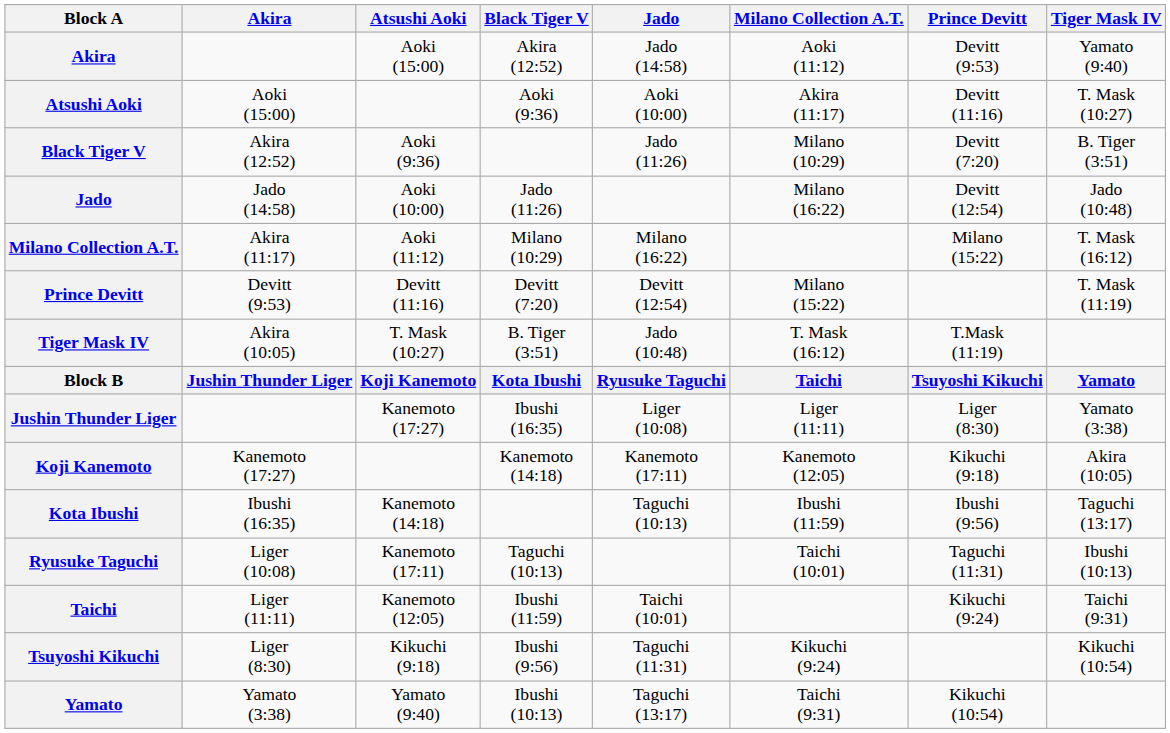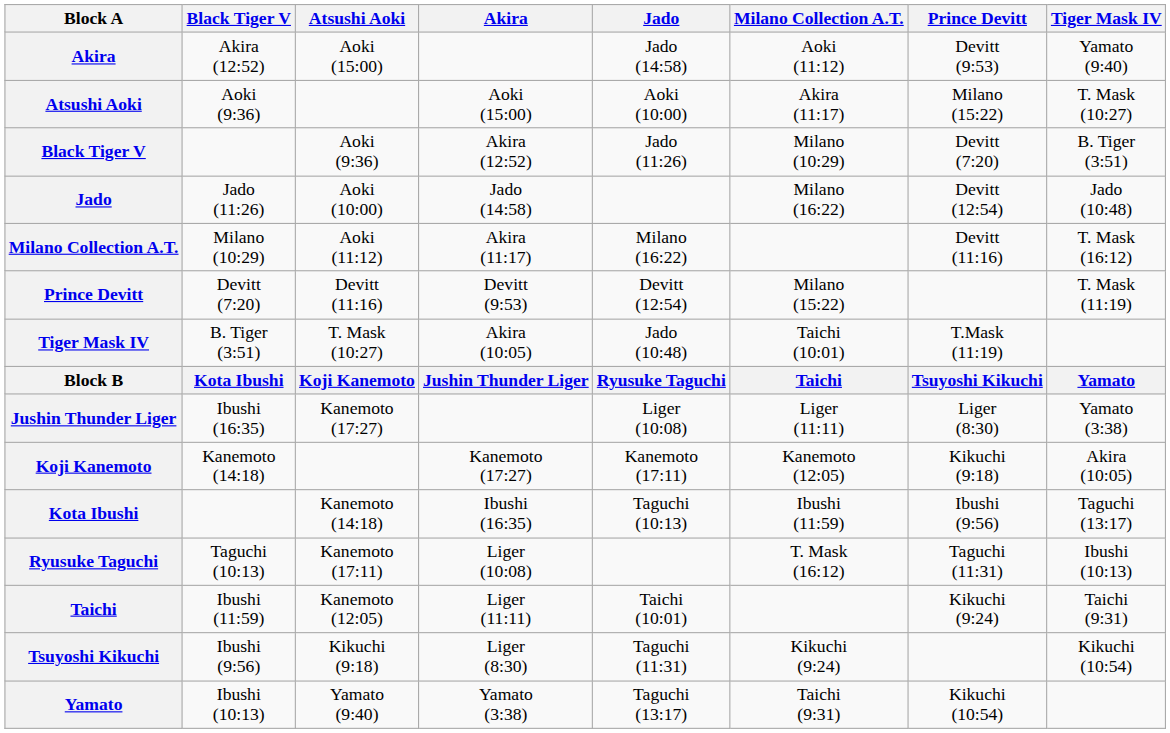columns swapped: (269, 18) <-> (537, 18)
(977, 103) Devitt (11:16) -> (977, 103) Milano (15:22)
(977, 247) Milano (15:22) -> (977, 247) Devitt (11:16)
(819, 342) T. Mask (16:12) -> (819, 342) Taichi (10:01)
(819, 561) Taichi (10:01) -> (819, 561) T. Mask (16:12)
